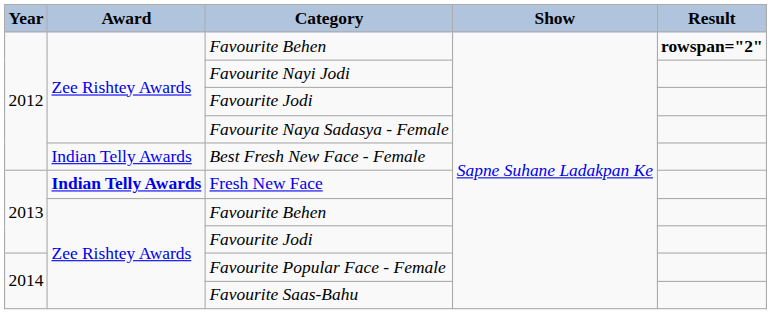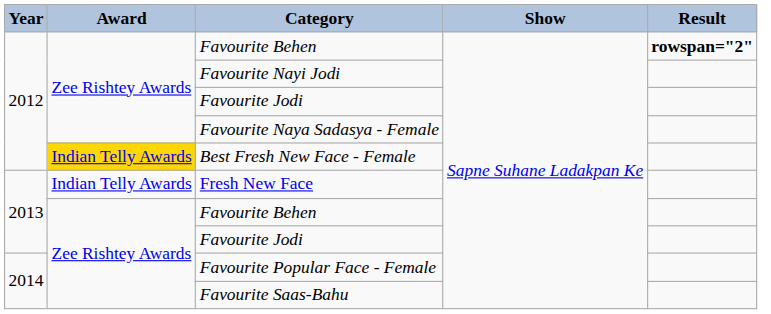(122, 156) no background -> (122, 156) gold background
(126, 184) bold -> (122, 184) normal
